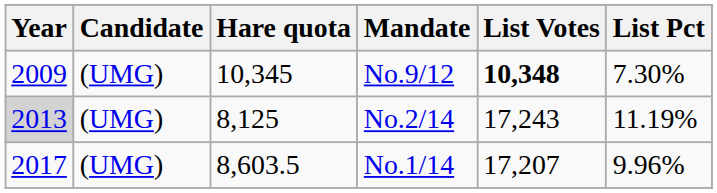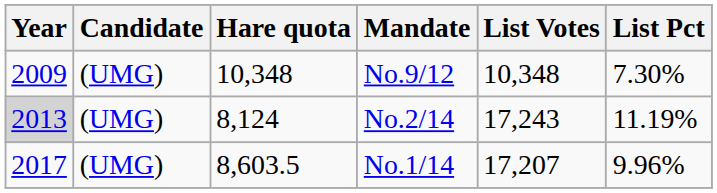(254, 73) 10,345 -> (254, 73) 10,348
(521, 73) bold -> (521, 73) normal
(248, 119) 8,125 -> (248, 119) 8,124
